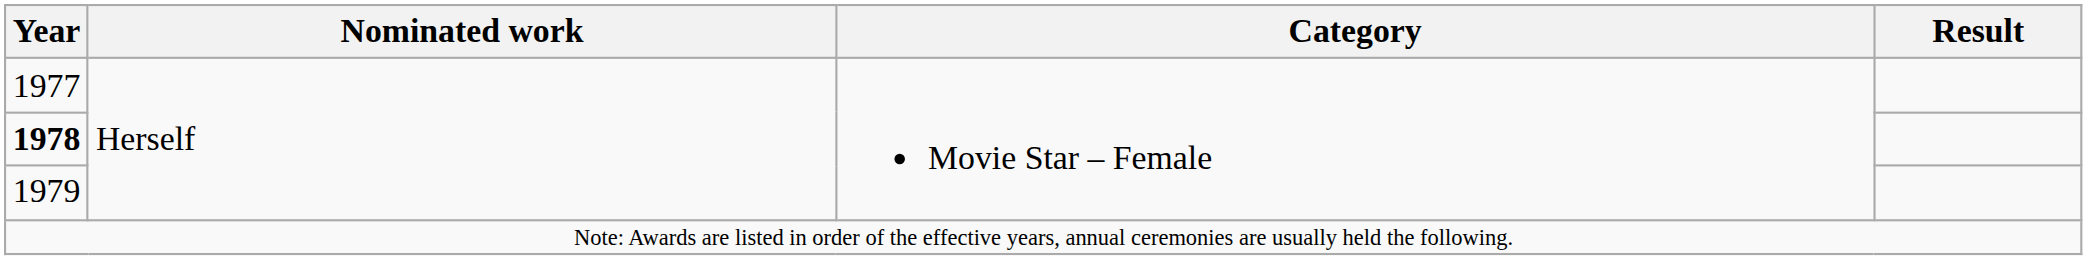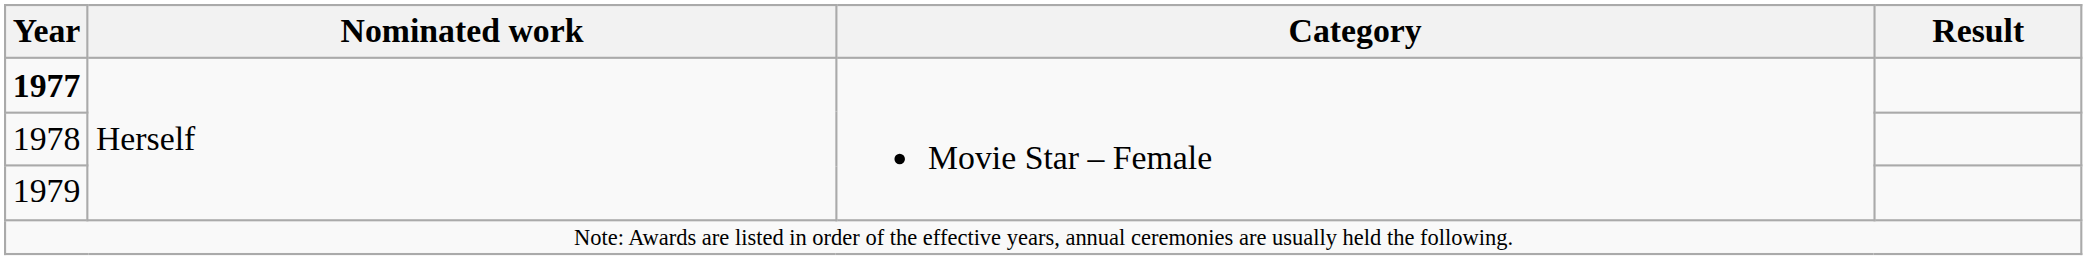(47, 84) normal -> (47, 84) bold
(47, 138) bold -> (47, 138) normal
